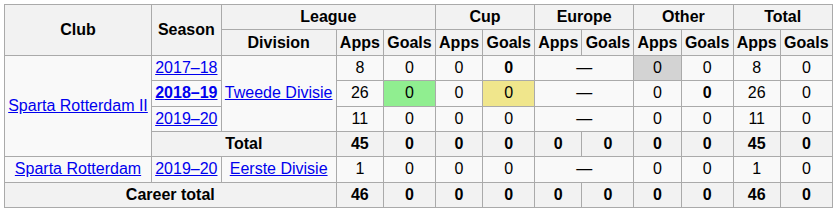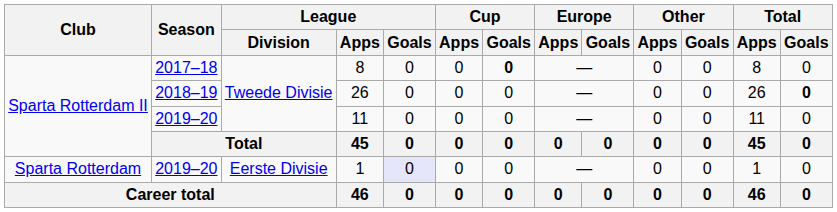(658, 67) lightgrey background -> (658, 67) no background
(186, 93) bold -> (186, 93) normal
(409, 93) lightgreen background -> (409, 93) no background
(509, 93) khaki background -> (509, 93) no background
(707, 93) bold -> (707, 93) normal
(806, 93) normal -> (806, 93) bold
(409, 169) no background -> (409, 169) lavender background
